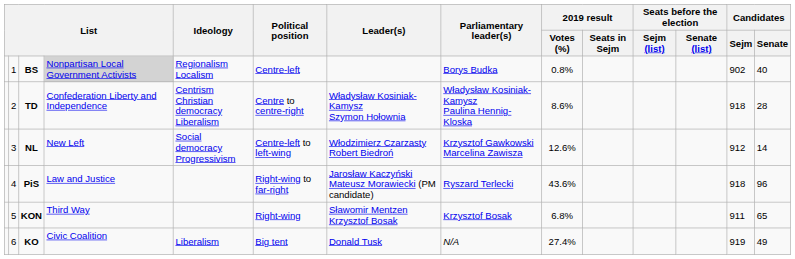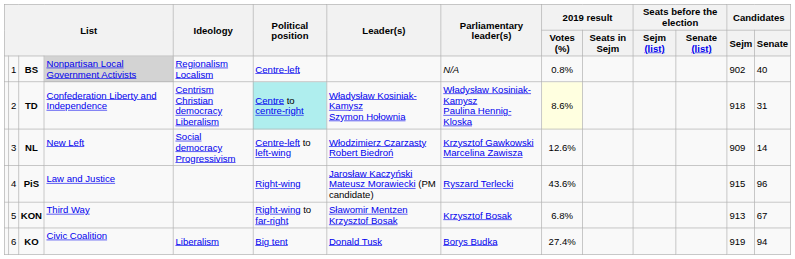(470, 69) Borys Budka -> (451, 69) N/A
(280, 106) no background -> (280, 106) paleturquoise background
(562, 106) no background -> (562, 106) lightyellow background
(762, 106) 28 -> (762, 106) 31
(737, 148) 912 -> (737, 148) 909
(283, 184) Right-wing to far-right -> (278, 184) Right-wing
(737, 184) 918 -> (737, 184) 915
(278, 215) Right-wing -> (283, 215) Right-wing to far-right
(737, 215) 911 -> (737, 215) 913
(762, 215) 65 -> (762, 215) 67
(451, 241) N/A -> (470, 241) Borys Budka
(762, 241) 49 -> (762, 241) 94
